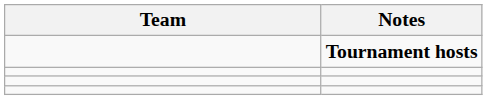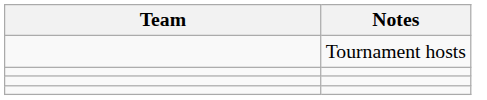(402, 51) bold -> (396, 51) normal
